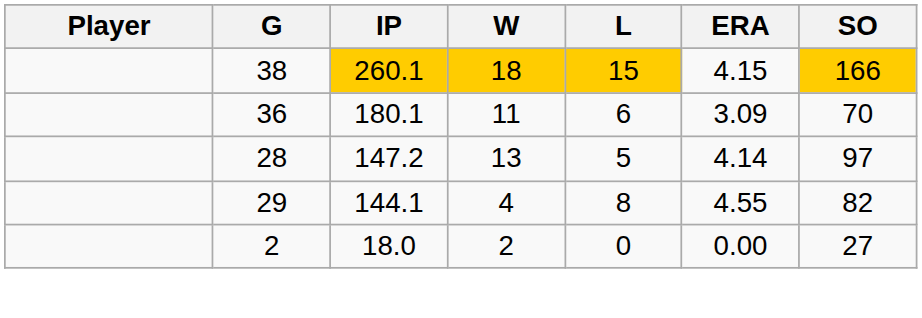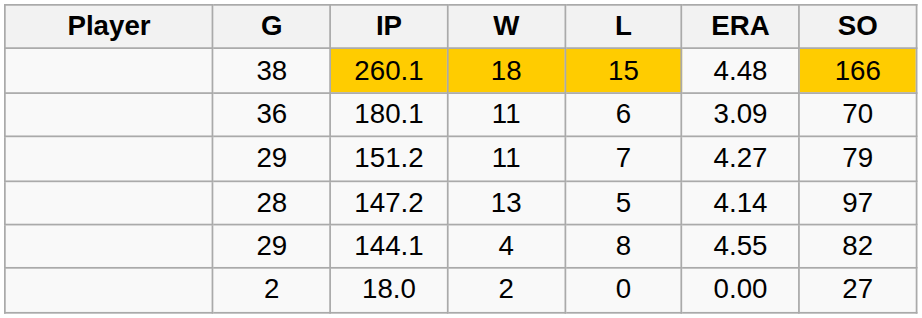(741, 70) 4.15 -> (741, 70) 4.48
+ row: (389, 158)
